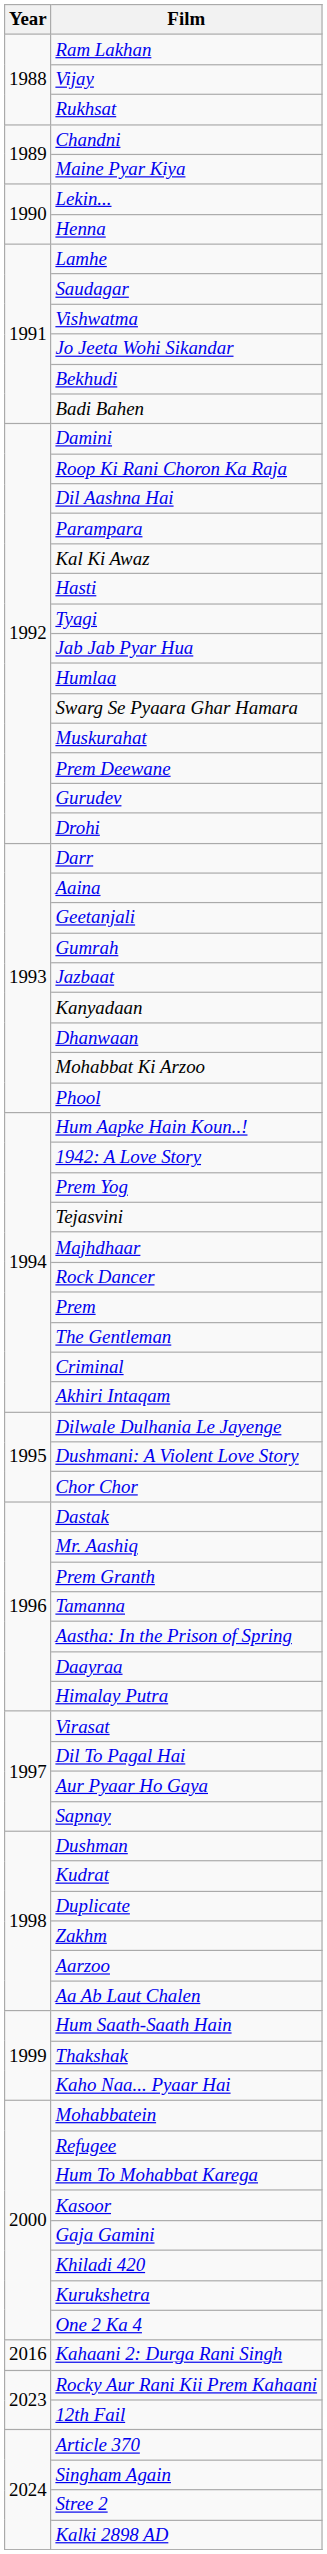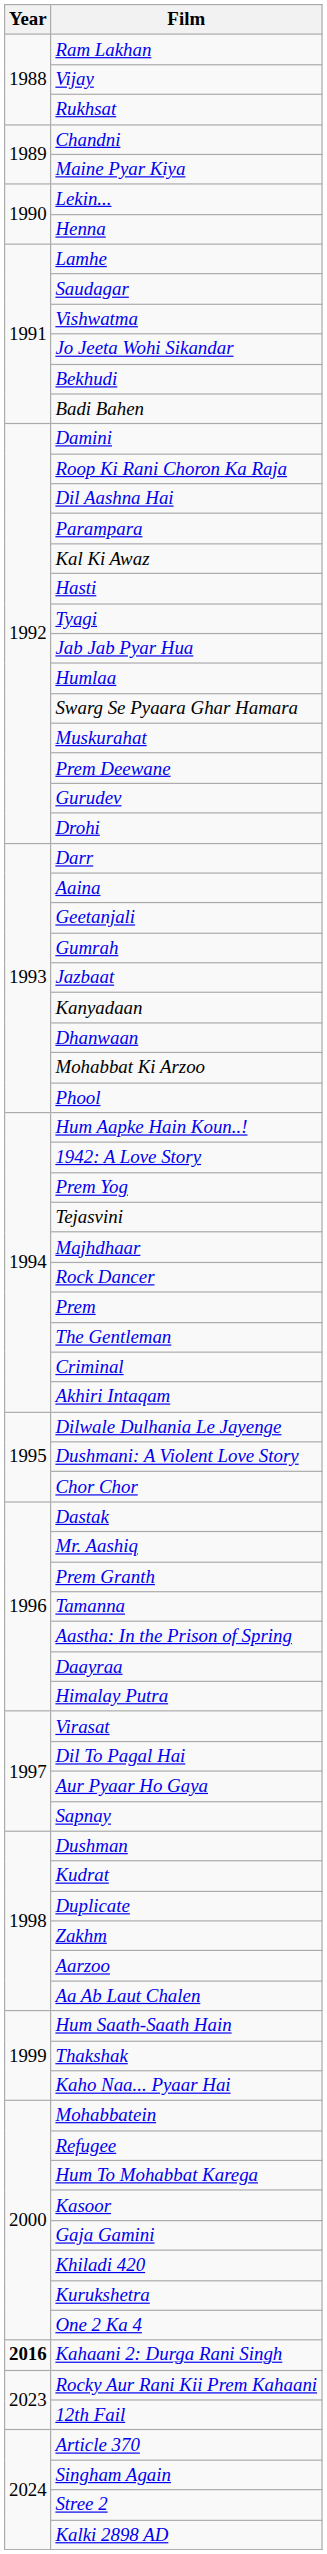(28, 2354) normal -> (28, 2354) bold
